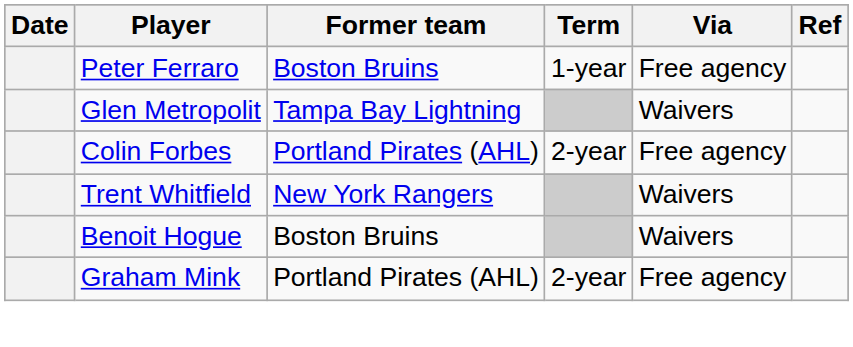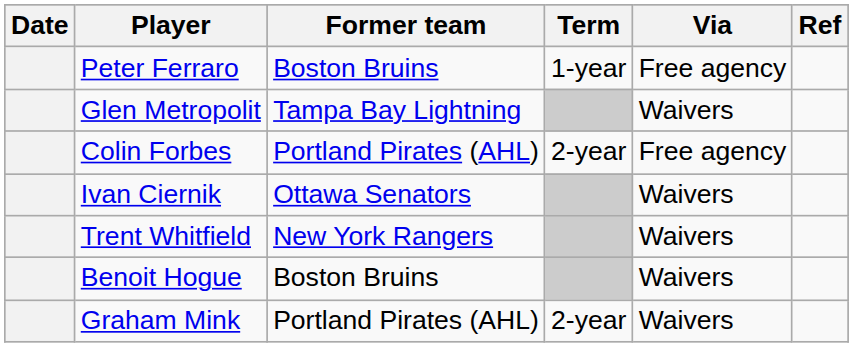+ row: (151, 194)
(712, 278) Free agency -> (686, 320) Waivers
